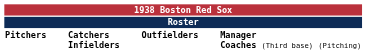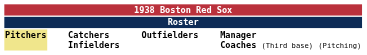(26, 35) no background -> (26, 35) khaki background
